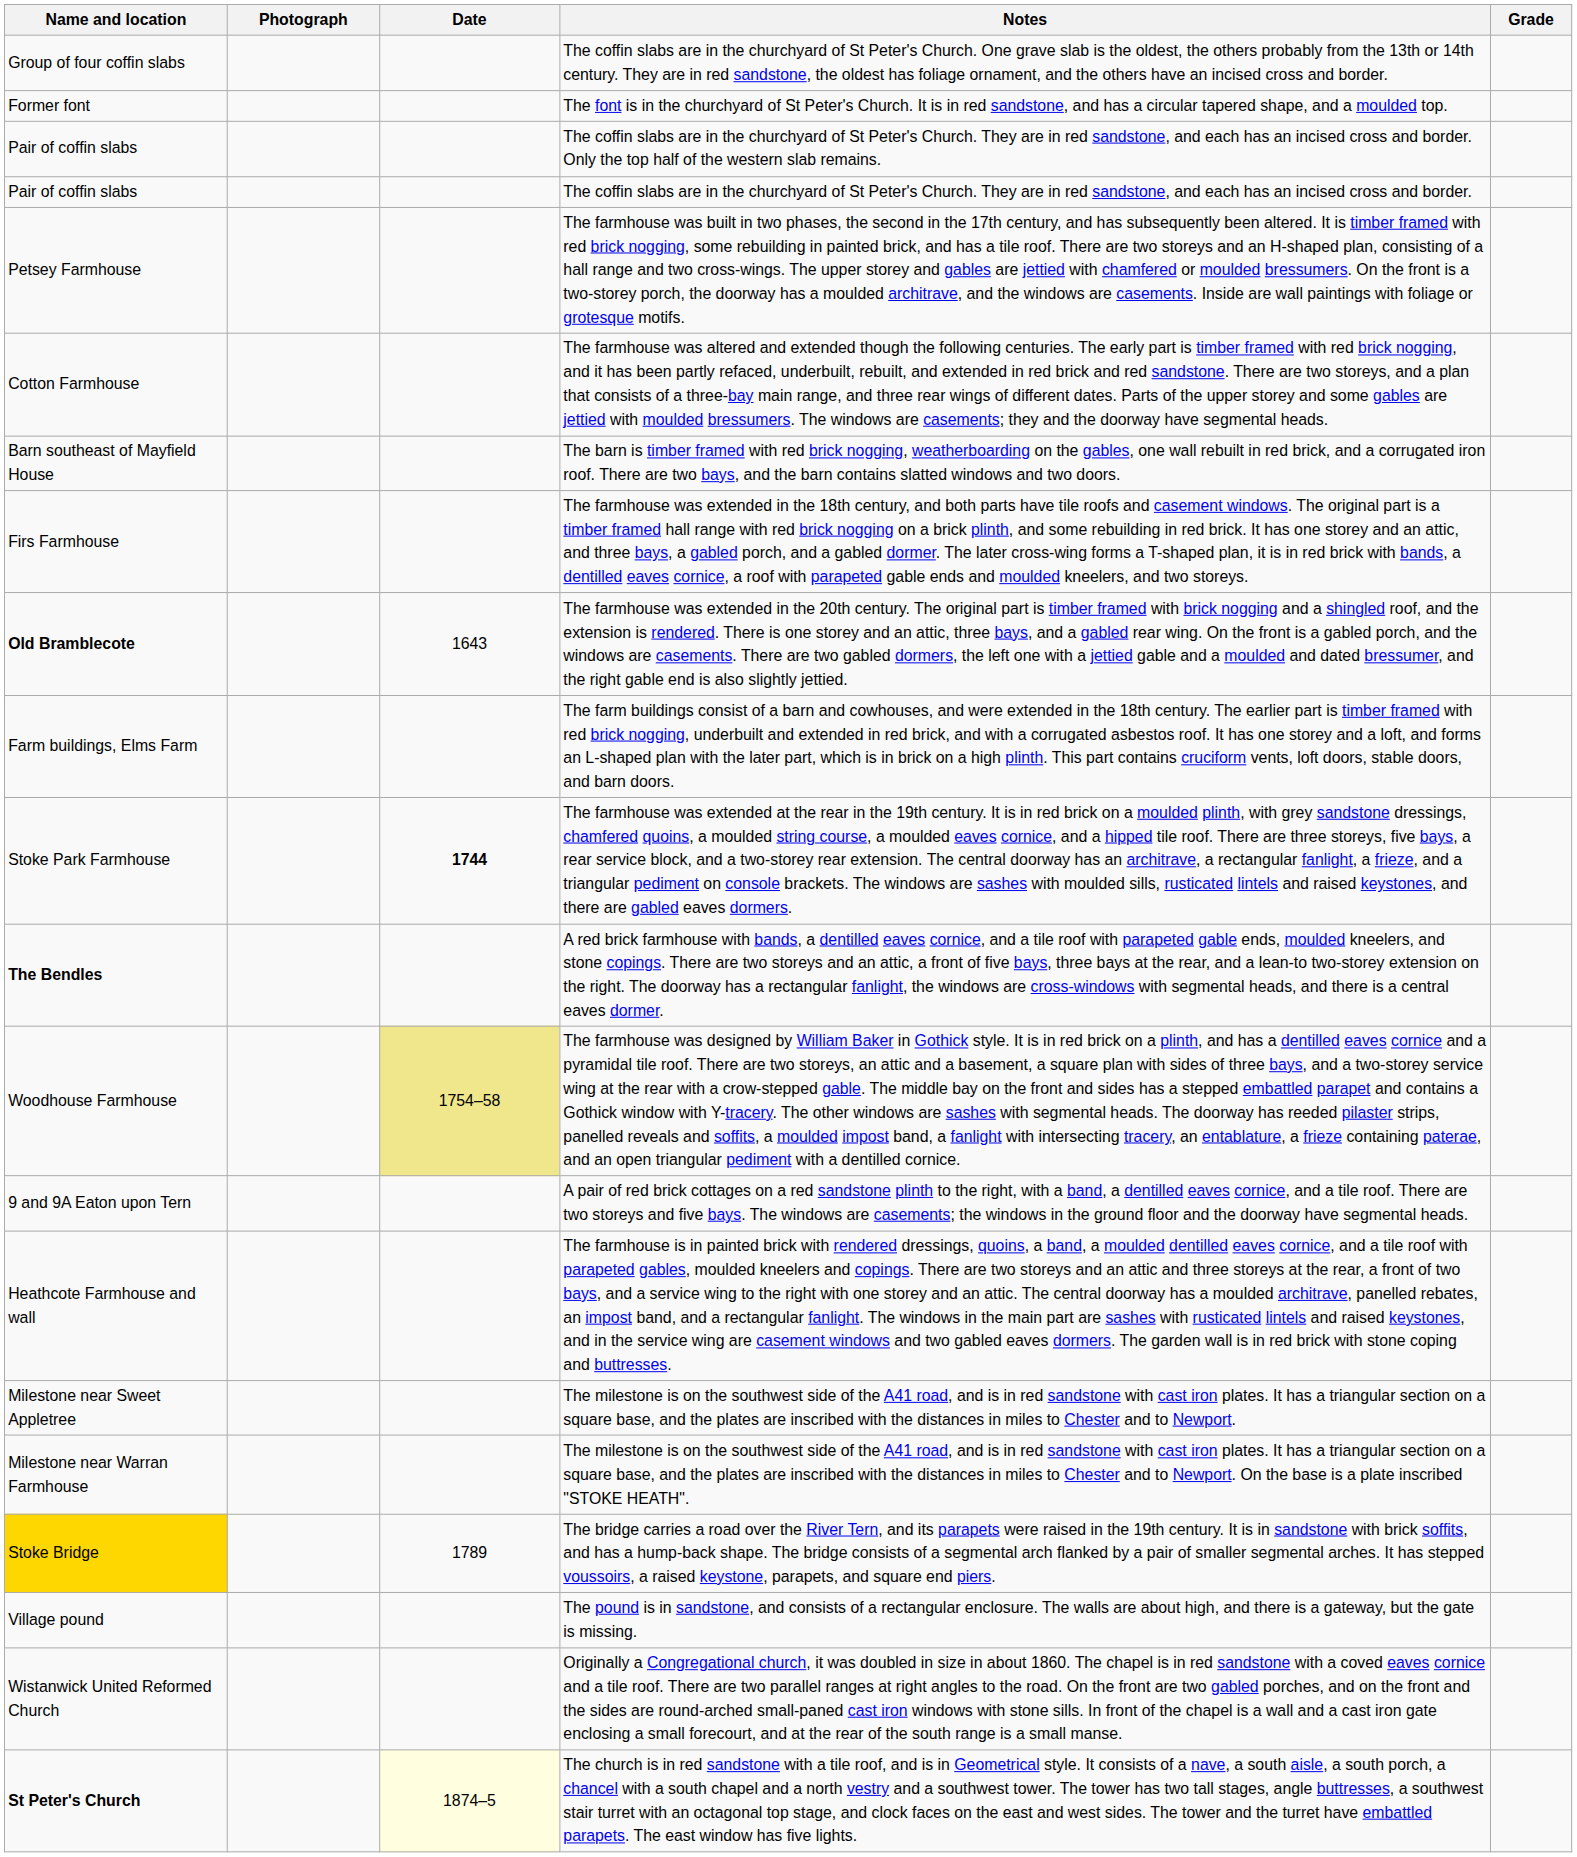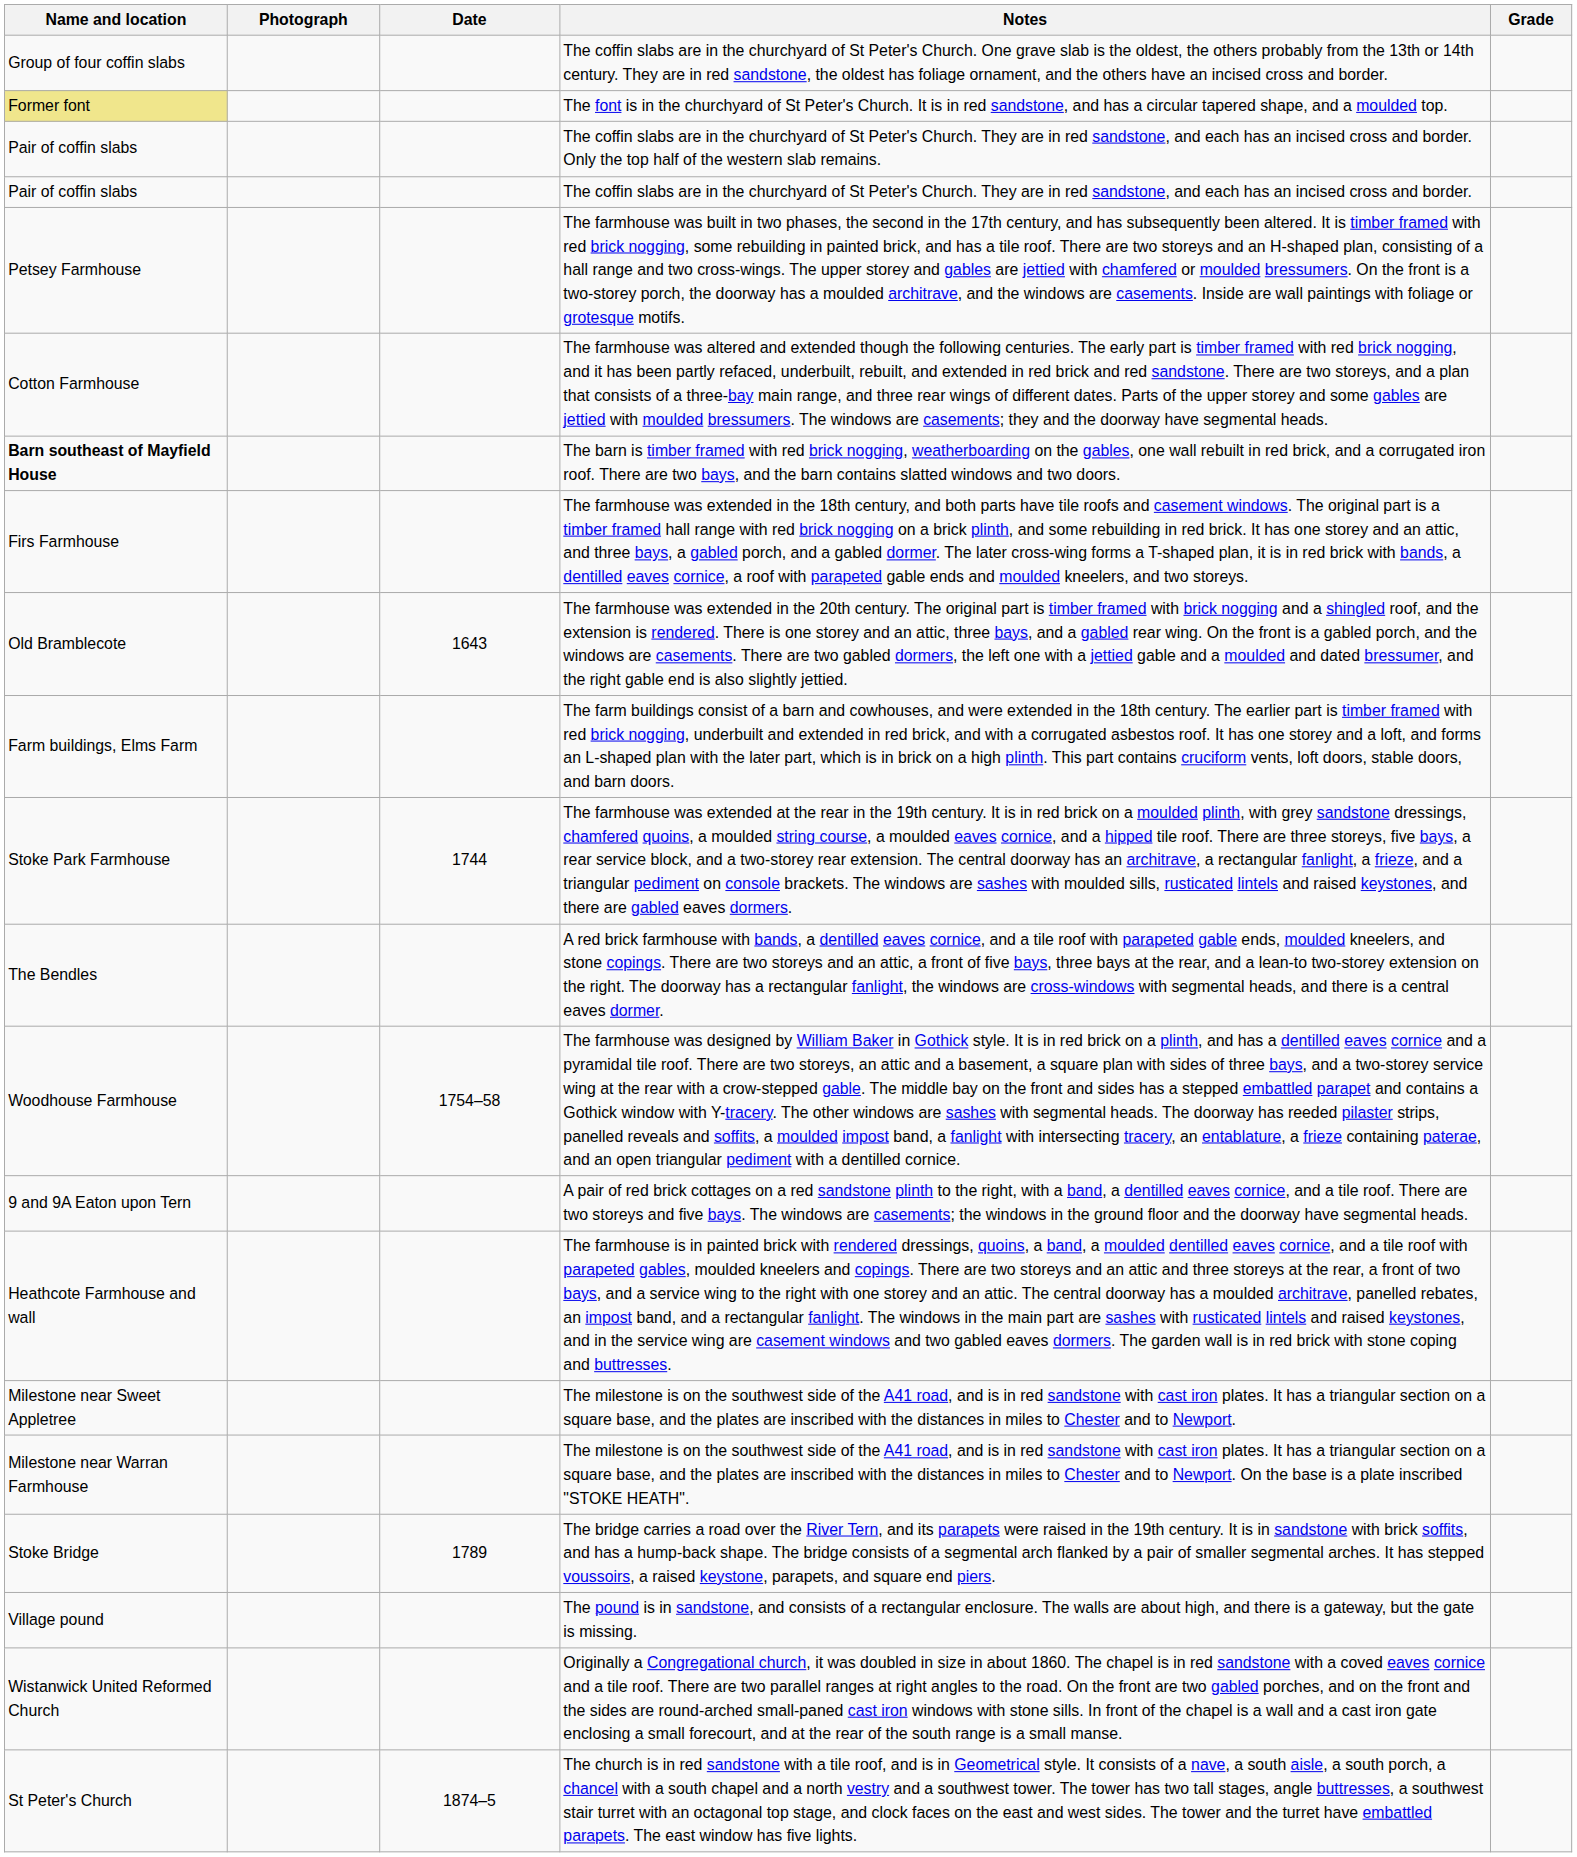(49, 105) no background -> (49, 105) khaki background
(102, 463) normal -> (109, 463) bold
(72, 644) bold -> (67, 644) normal
(470, 860) bold -> (470, 860) normal
(55, 974) bold -> (53, 974) normal
(469, 1100) khaki background -> (469, 1100) no background
(53, 1553) gold background -> (53, 1553) no background
(74, 1800) bold -> (70, 1800) normal
(469, 1800) lightyellow background -> (469, 1800) no background
